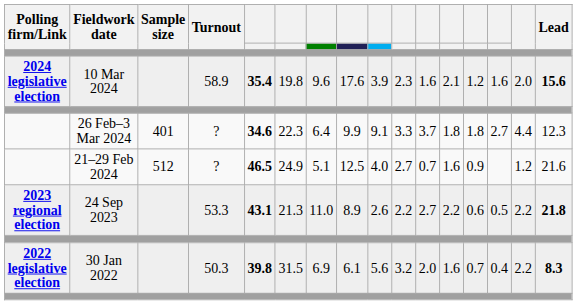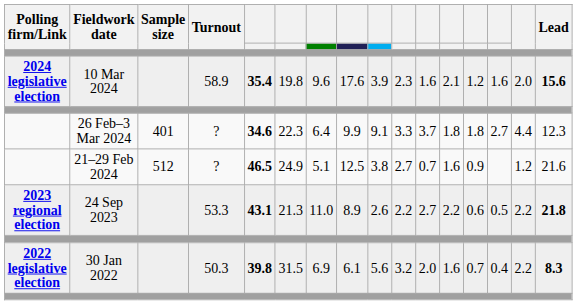(379, 167) 4.0 -> (379, 167) 3.8
